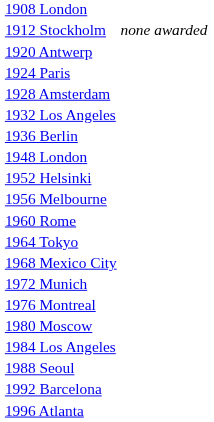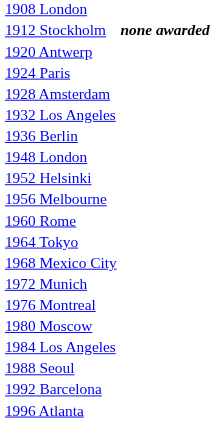(164, 30) normal -> (165, 30) bold
